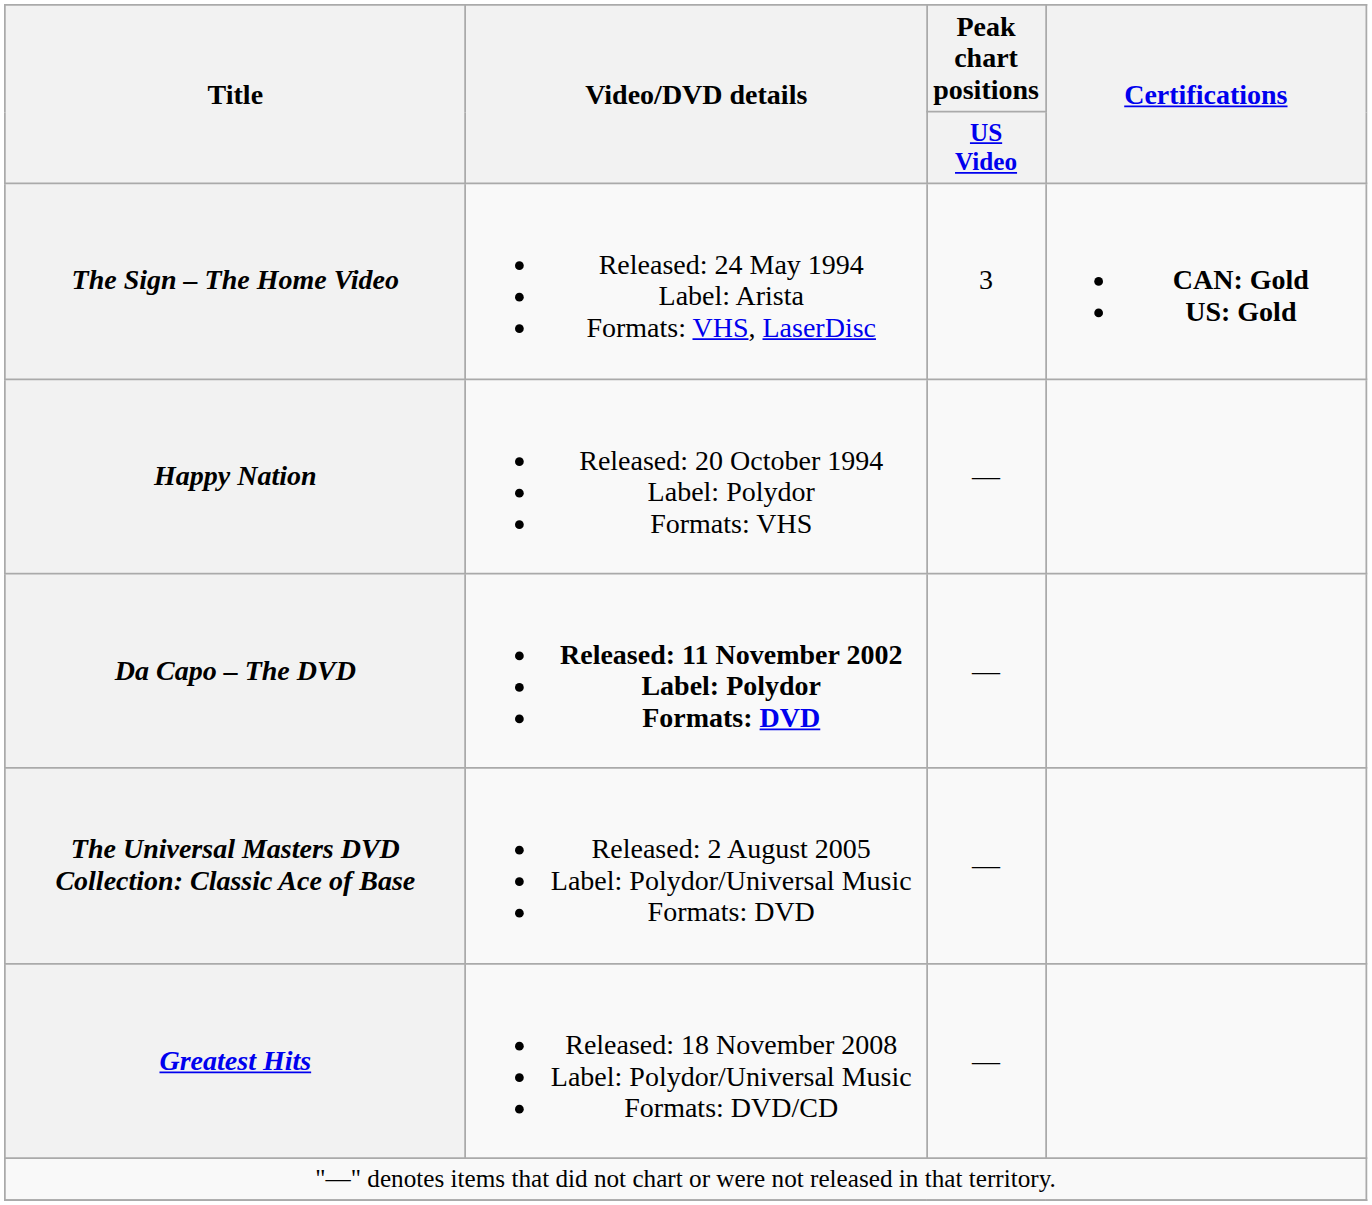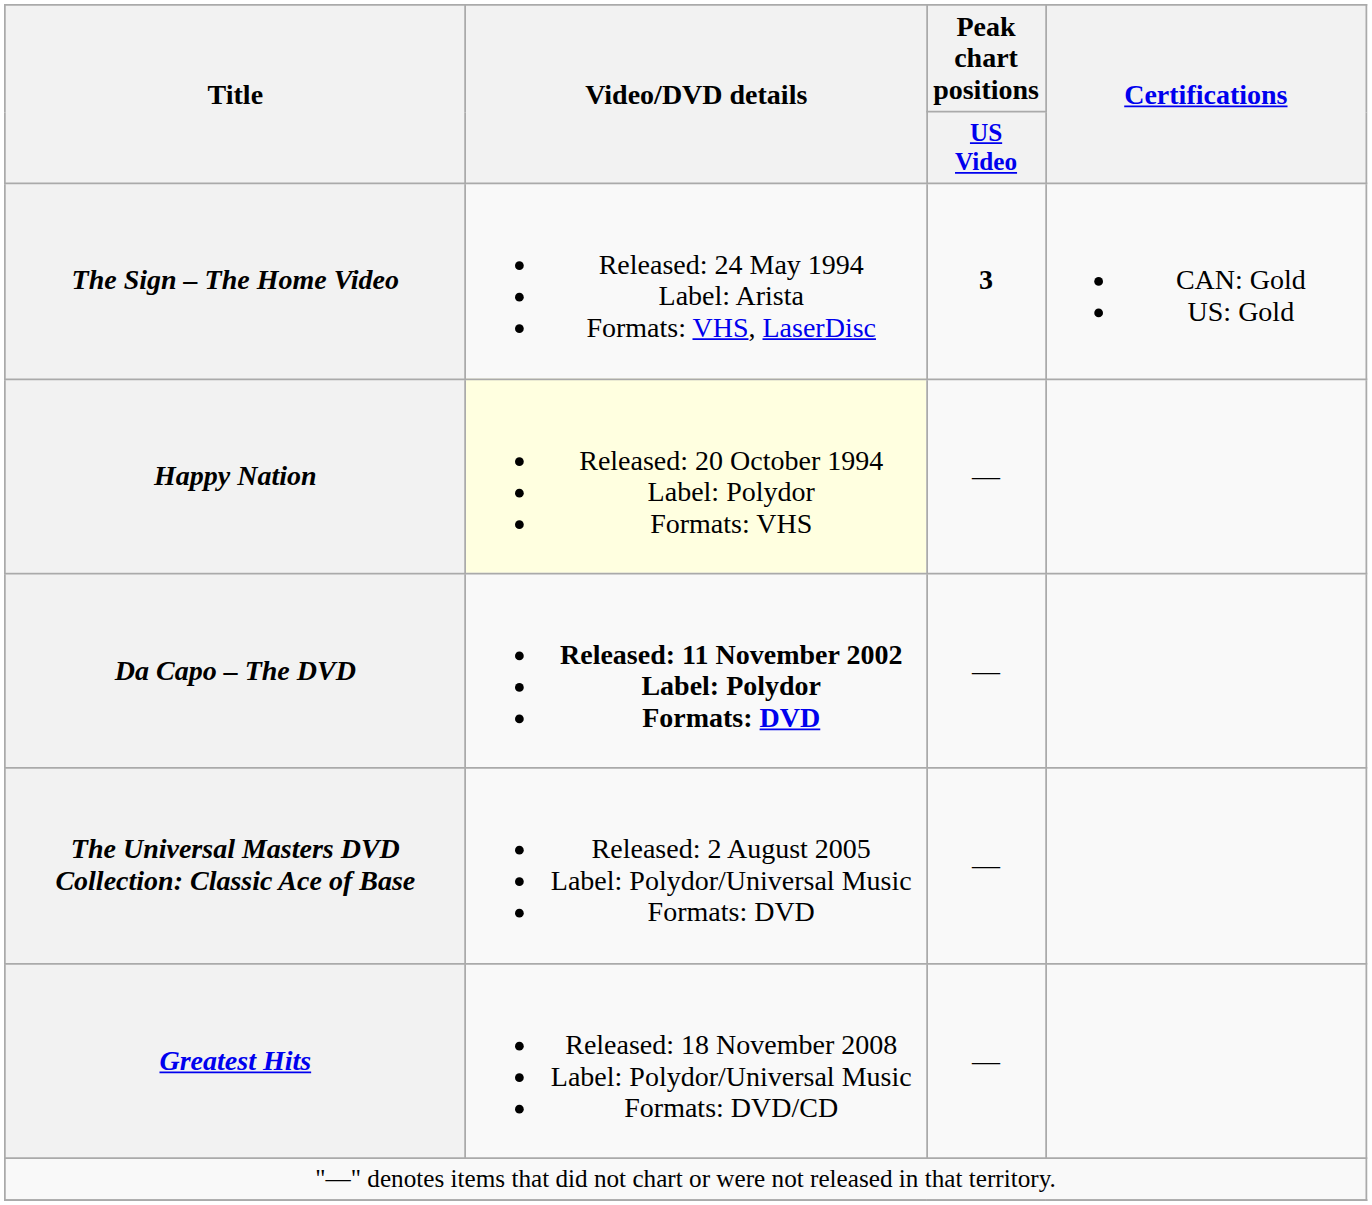(986, 280) normal -> (986, 280) bold
(1206, 297) bold -> (1206, 297) normal
(696, 492) no background -> (696, 492) lightyellow background
